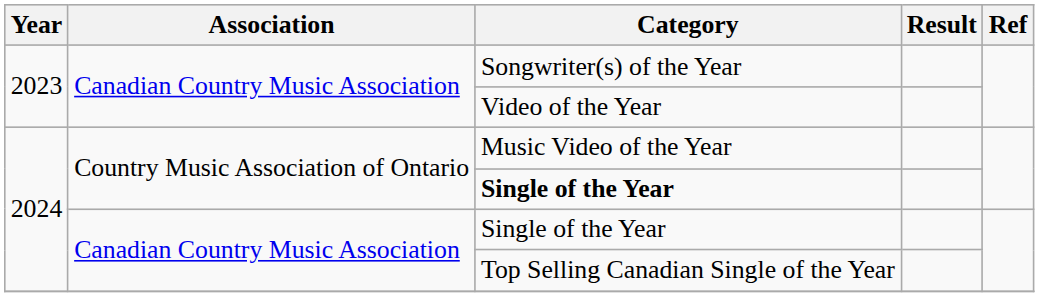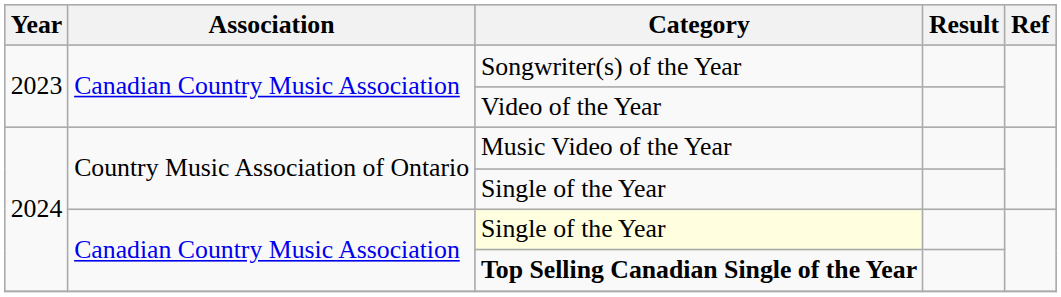(577, 188) bold -> (573, 188) normal
(573, 229) no background -> (573, 229) lightyellow background
(688, 270) normal -> (699, 270) bold
